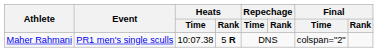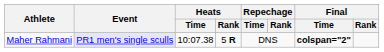(125, 40) no background -> (125, 40) lavender background
(321, 40) normal -> (324, 40) bold
